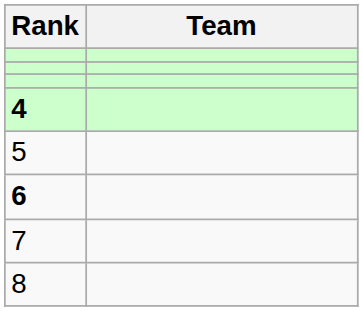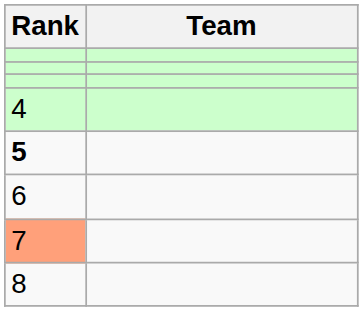(19, 108) bold -> (19, 108) normal
(19, 152) normal -> (19, 152) bold
(19, 196) bold -> (19, 196) normal
(19, 240) no background -> (19, 240) lightsalmon background
